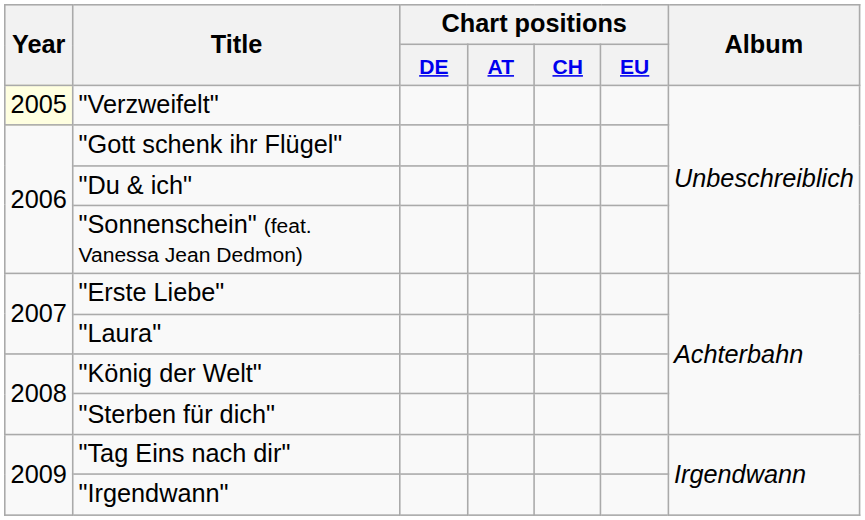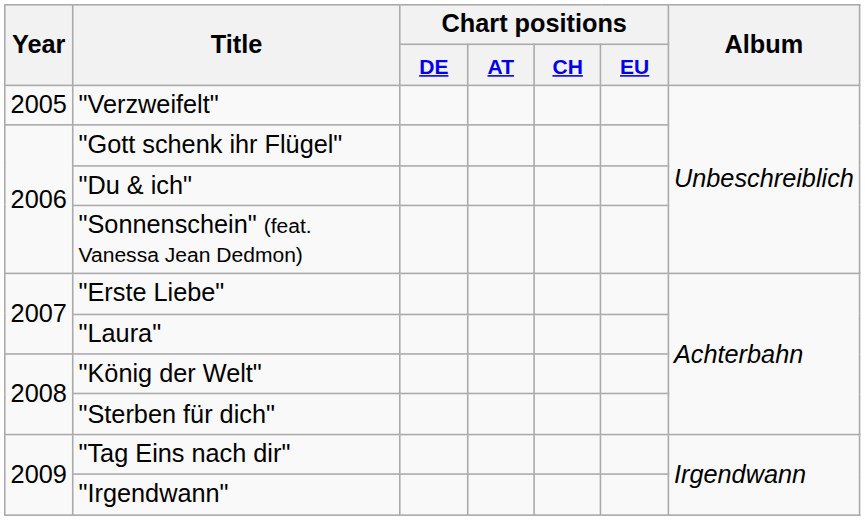(39, 104) lightyellow background -> (39, 104) no background
